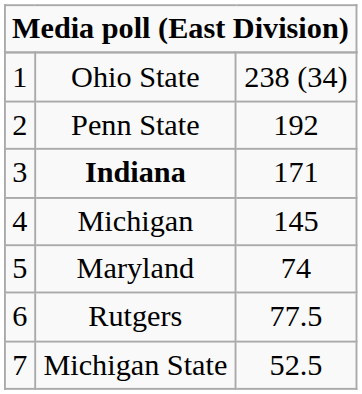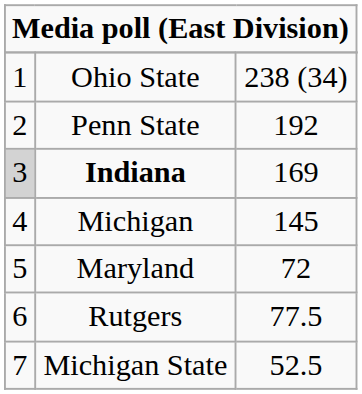(20, 172) no background -> (20, 172) lightgrey background
(296, 172) 171 -> (296, 172) 169
(296, 268) 74 -> (296, 268) 72
